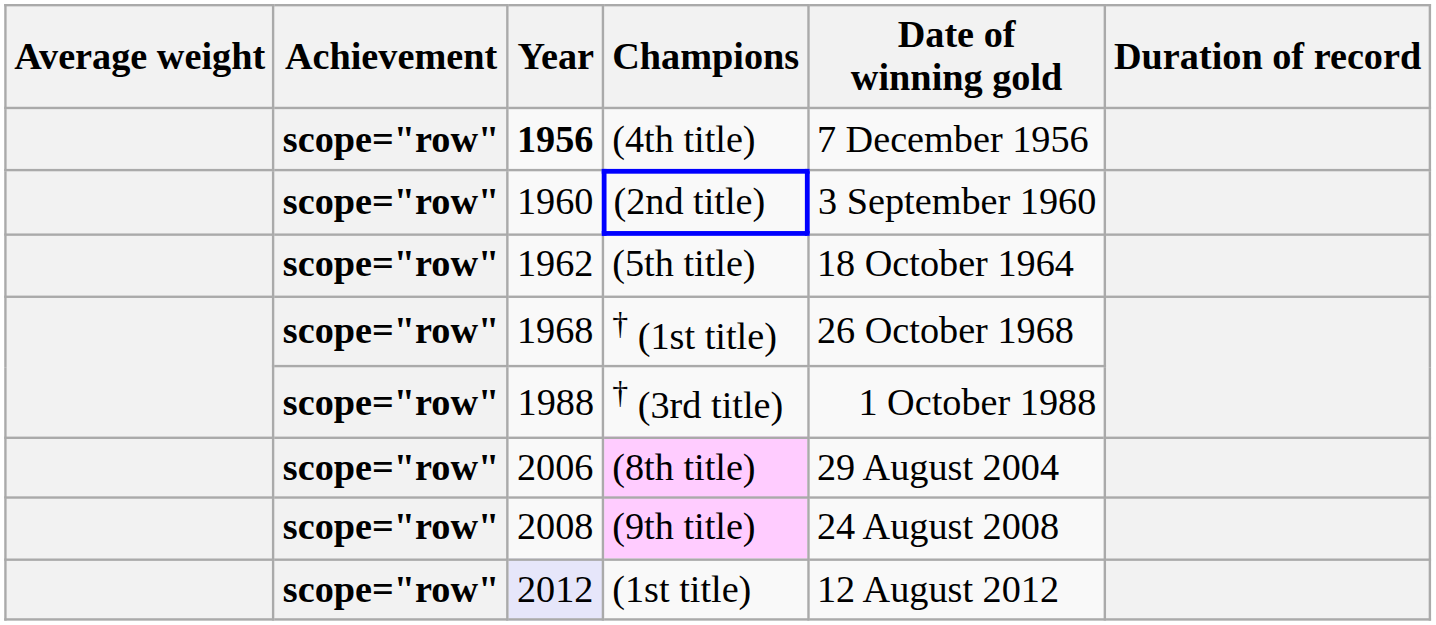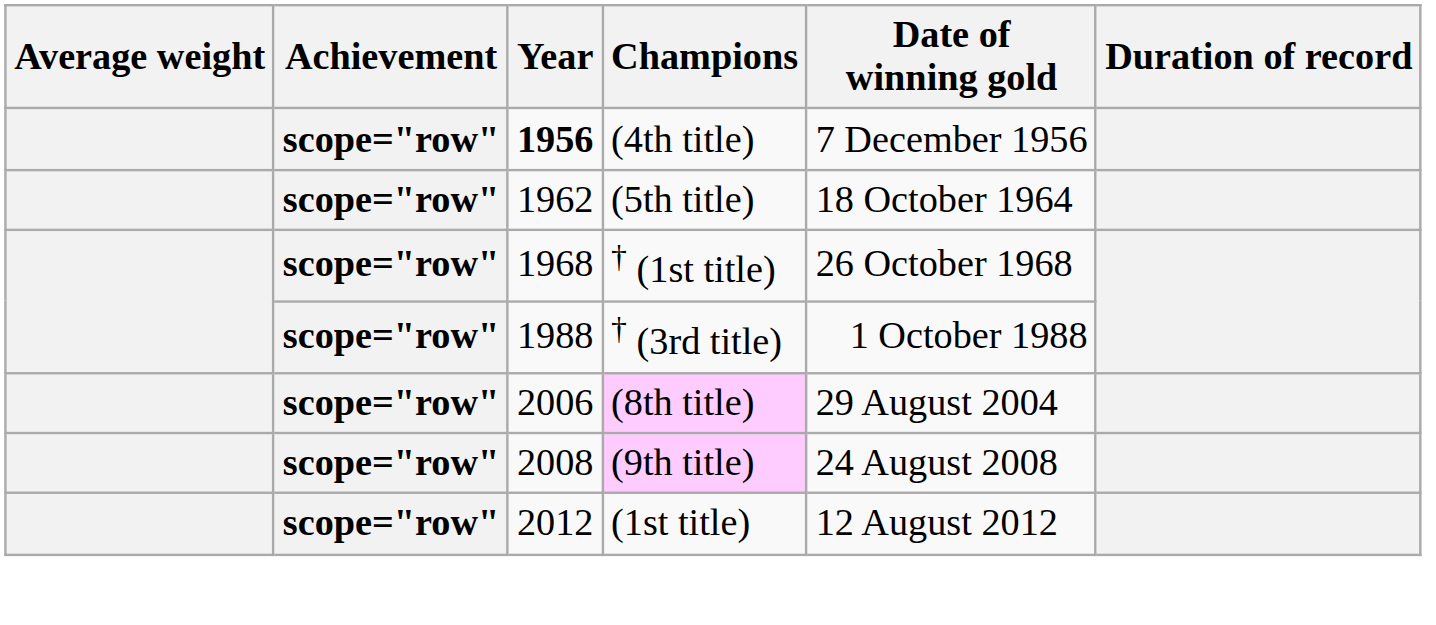- row: (689, 201)
(555, 588) lavender background -> (555, 523) no background
